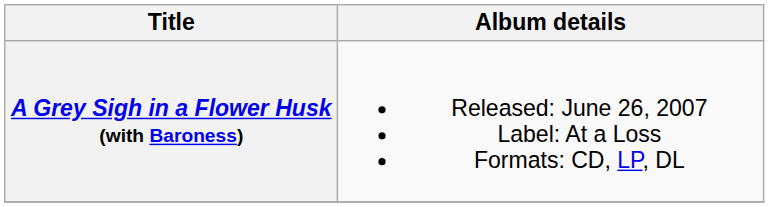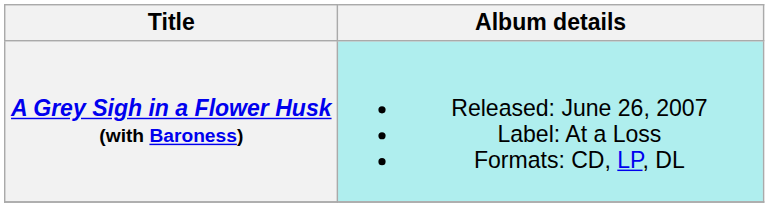(551, 134) no background -> (551, 134) paleturquoise background
